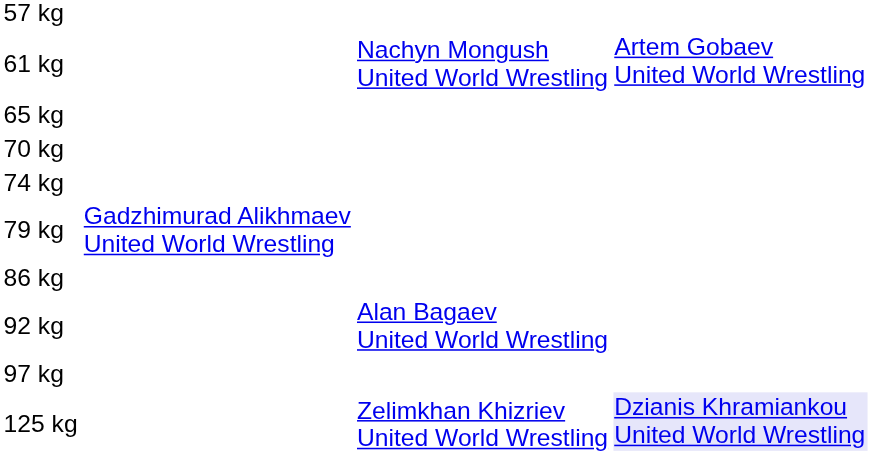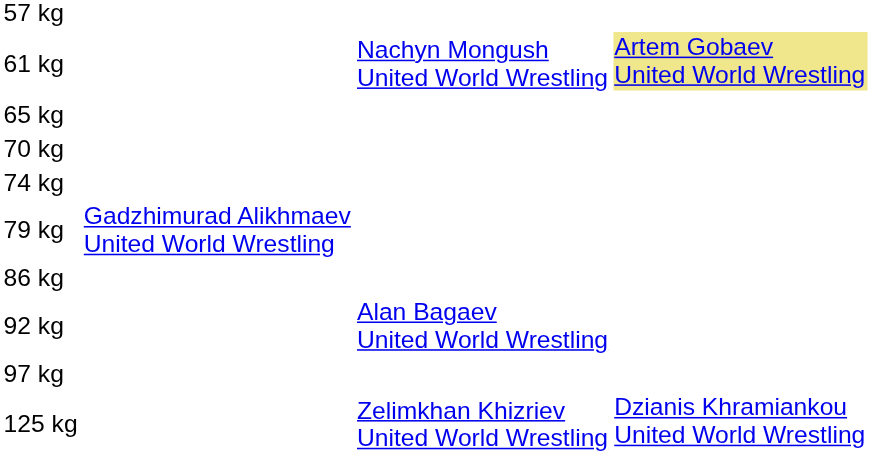(740, 60) no background -> (740, 60) khaki background
(740, 421) lavender background -> (740, 421) no background
